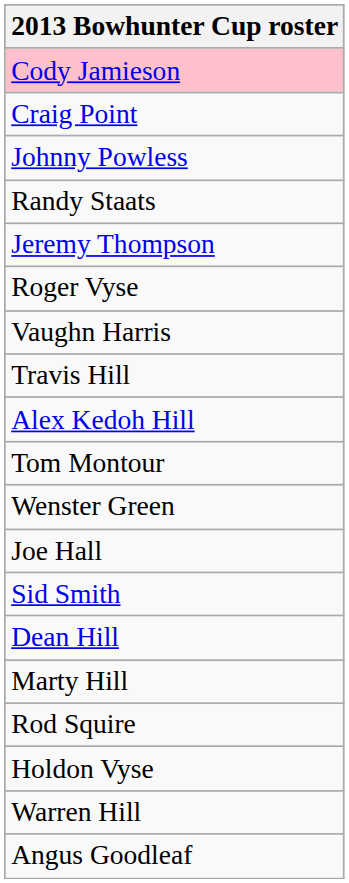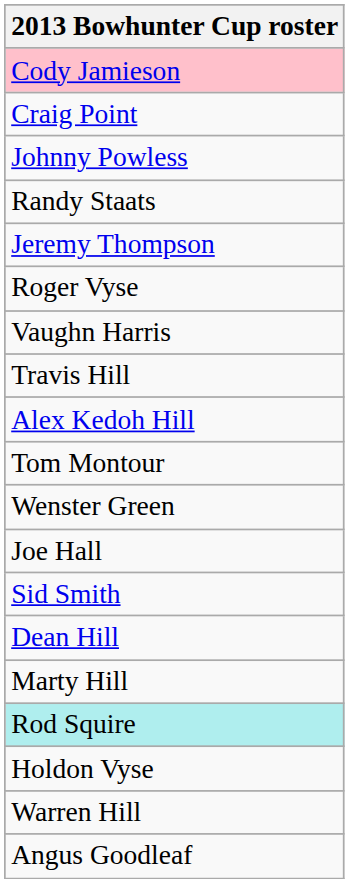(74, 724) no background -> (74, 724) paleturquoise background
